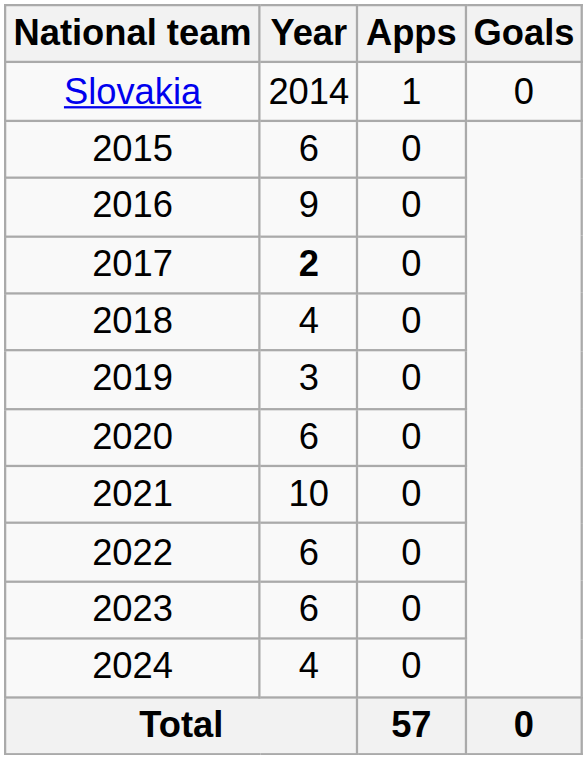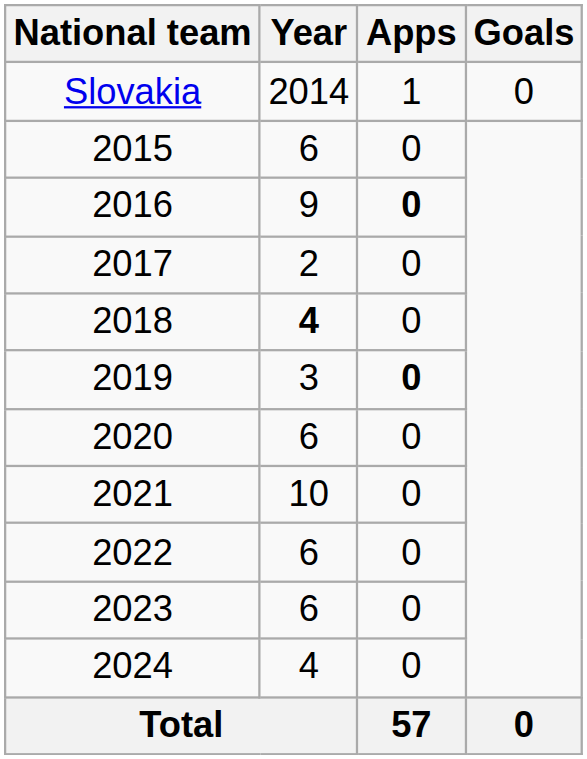(411, 206) normal -> (411, 206) bold
(309, 263) bold -> (309, 263) normal
(309, 321) normal -> (309, 321) bold
(411, 378) normal -> (411, 378) bold
